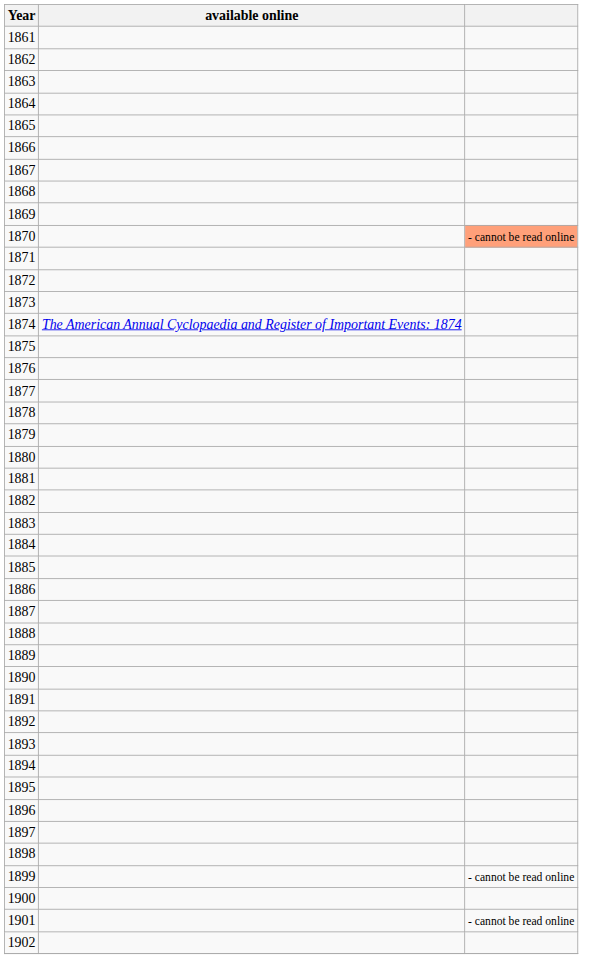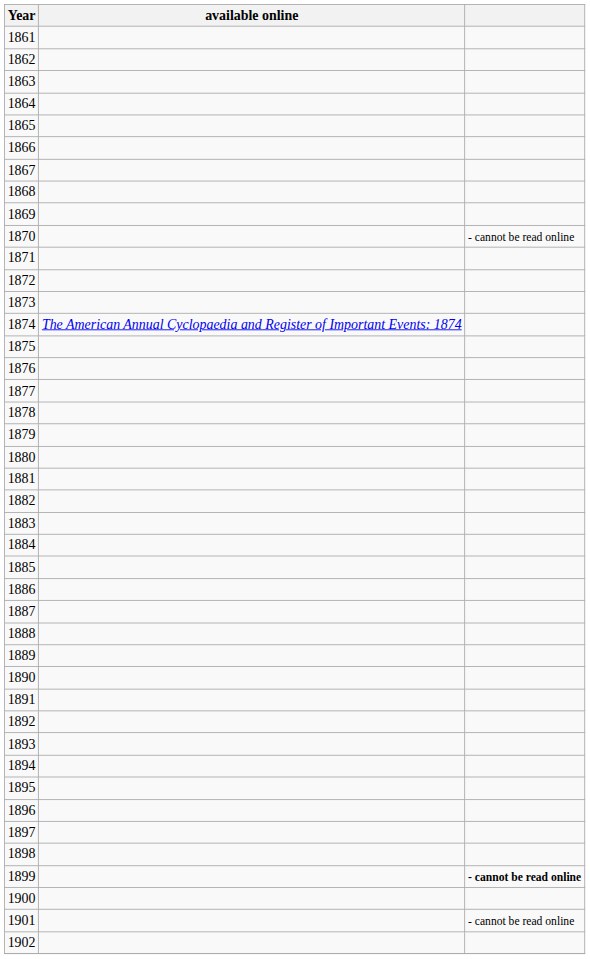(521, 237) lightsalmon background -> (521, 237) no background
(521, 877) normal -> (525, 876) bold
